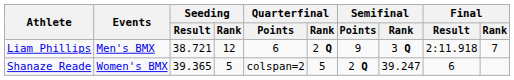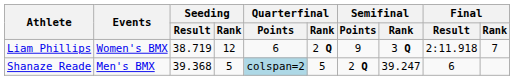(126, 48) Men's BMX -> (132, 48) Women's BMX
(192, 48) 38.721 -> (192, 48) 38.719
(132, 66) Women's BMX -> (126, 66) Men's BMX
(192, 66) 39.365 -> (192, 66) 39.368
(276, 66) no background -> (276, 66) lightblue background
